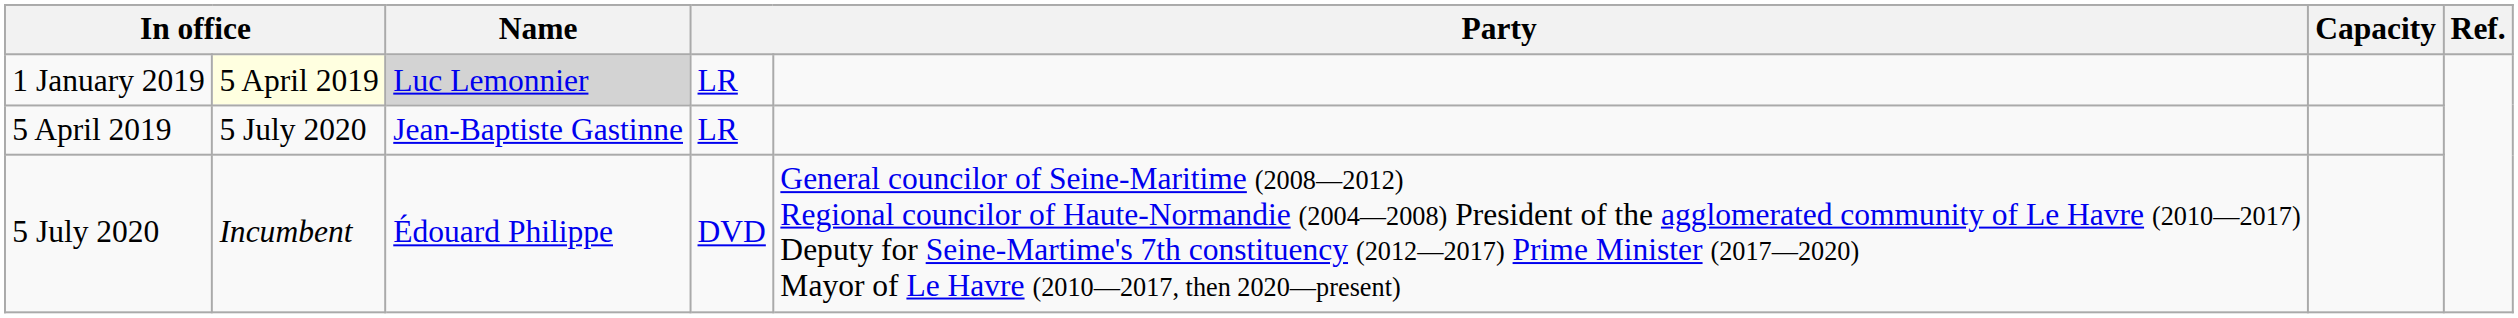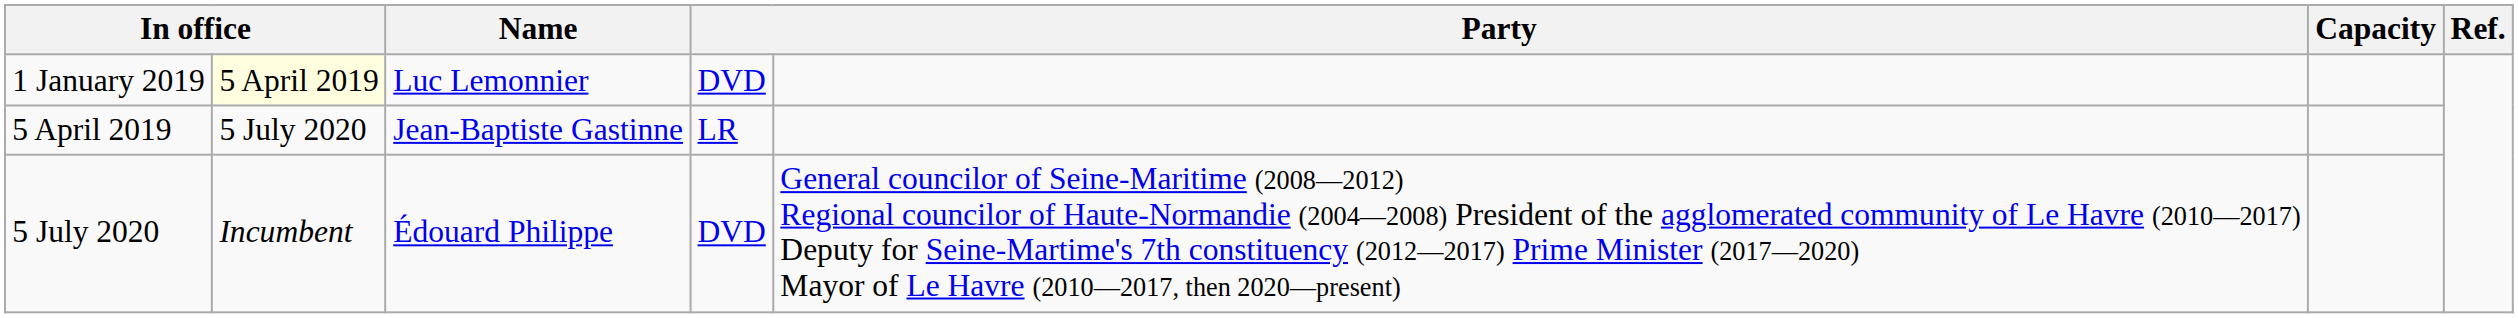(491, 79) lightgrey background -> (491, 79) no background
(718, 79) LR -> (732, 79) DVD
